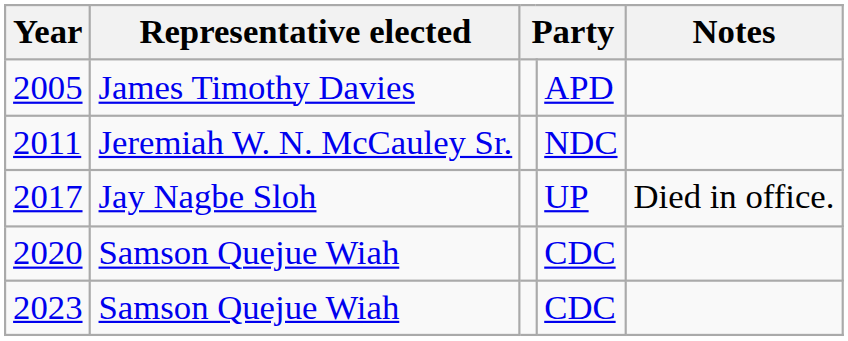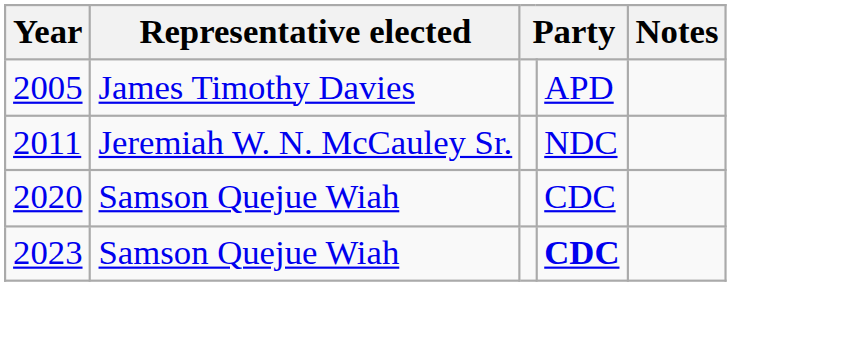- row: (48, 197)
(580, 307) normal -> (582, 252) bold
